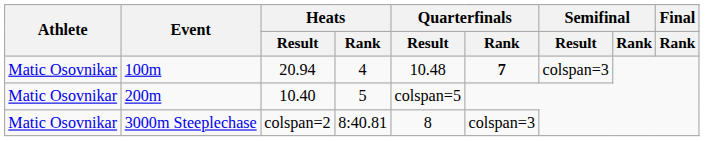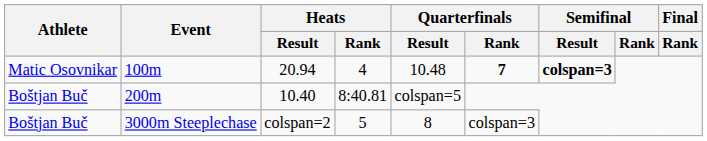(576, 69) normal -> (577, 69) bold
(63, 96) Matic Osovnikar -> (48, 96) Boštjan Buč
(363, 96) 5 -> (363, 96) 8:40.81
(63, 123) Matic Osovnikar -> (48, 123) Boštjan Buč
(363, 123) 8:40.81 -> (363, 123) 5
